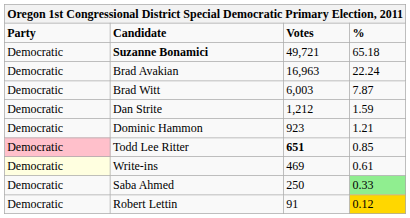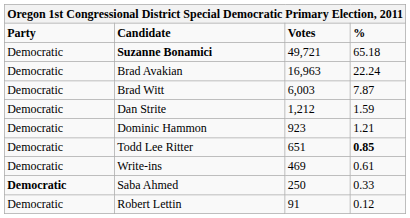(35, 147) pink background -> (35, 147) no background
(295, 147) bold -> (297, 147) normal
(363, 147) normal -> (364, 147) bold
(35, 166) lightyellow background -> (35, 166) no background
(35, 185) normal -> (37, 185) bold
(363, 185) lightgreen background -> (364, 185) no background
(363, 204) gold background -> (364, 204) no background
